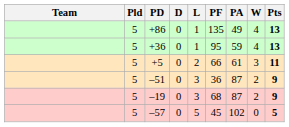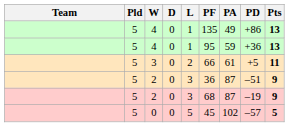columns swapped: (256, 12) <-> (157, 12)
